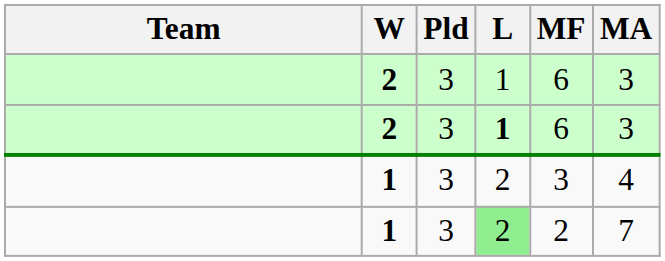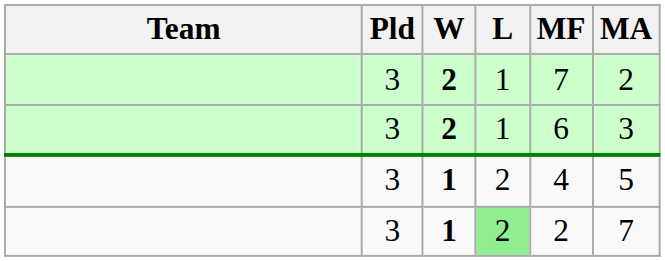columns swapped: (446, 29) <-> (389, 29)
(561, 79) 6 -> (561, 79) 7
(626, 79) 3 -> (626, 79) 2
(503, 128) bold -> (503, 128) normal
(561, 180) 3 -> (561, 180) 4
(626, 180) 4 -> (626, 180) 5
